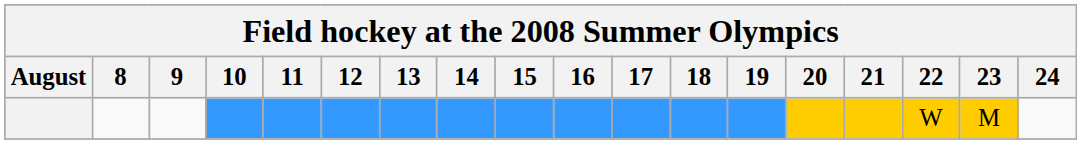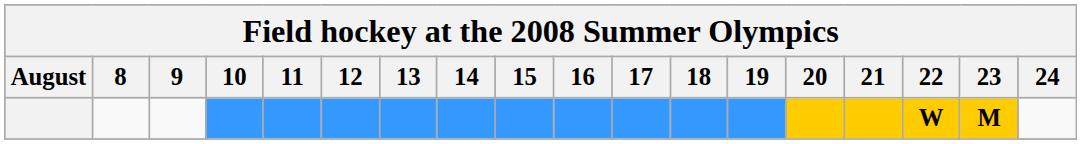(931, 118) normal -> (931, 118) bold
(989, 118) normal -> (989, 118) bold
